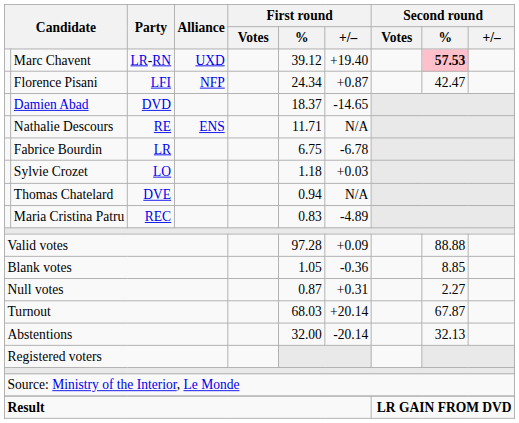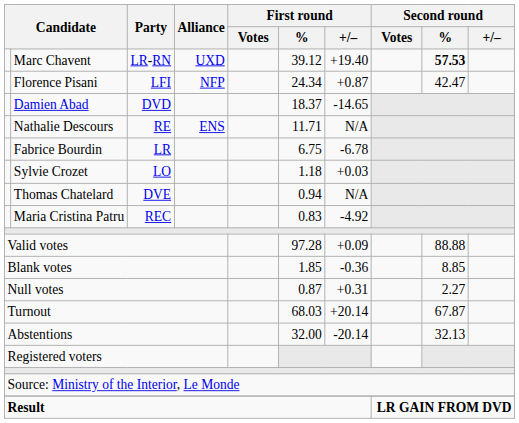(450, 60) pink background -> (450, 60) no background
(354, 216) -4.89 -> (354, 216) -4.92
(310, 267) 1.05 -> (310, 267) 1.85
